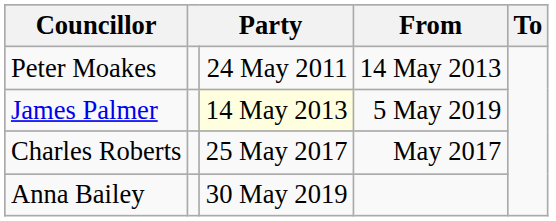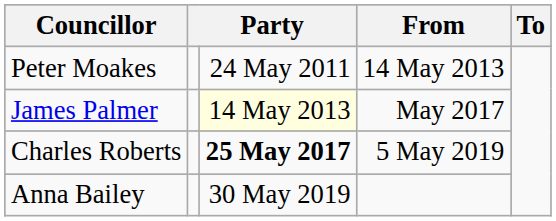(437, 109) 5 May 2019 -> (450, 109) May 2017
(277, 151) normal -> (278, 151) bold
(447, 151) May 2017 -> (440, 151) 5 May 2019
